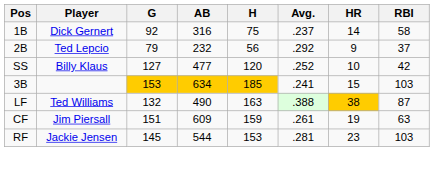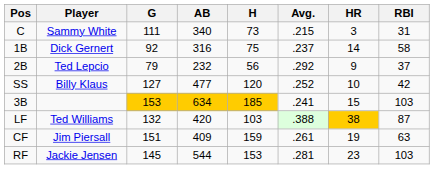+ row: (21, 31)
(202, 102) 490 -> (202, 119) 420
(253, 102) 163 -> (253, 119) 103
(202, 119) 609 -> (202, 137) 409
